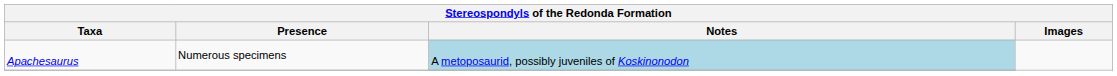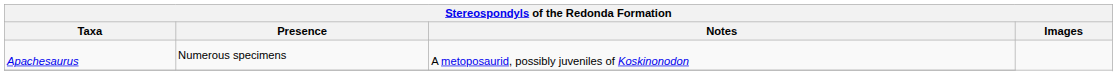(560, 61) lightblue background -> (560, 61) no background
